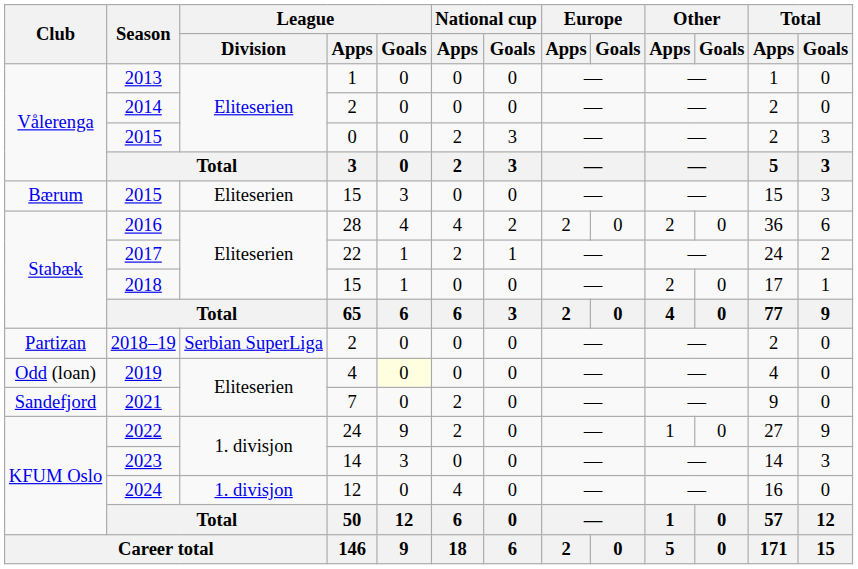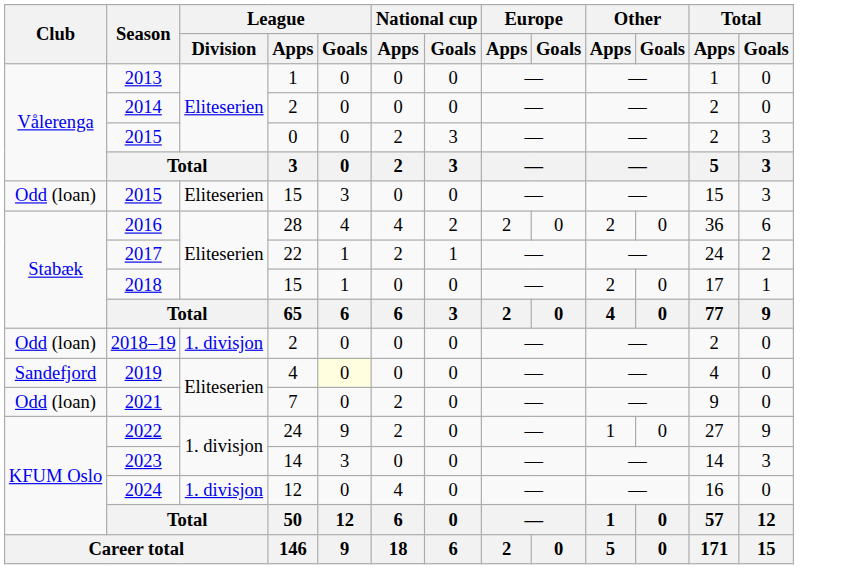(56, 195) Bærum -> (56, 195) Odd (loan)
(56, 343) Partizan -> (56, 343) Odd (loan)
(254, 343) Serbian SuperLiga -> (224, 343) 1. divisjon
(56, 372) Odd (loan) -> (56, 372) Sandefjord
(56, 401) Sandefjord -> (56, 401) Odd (loan)
